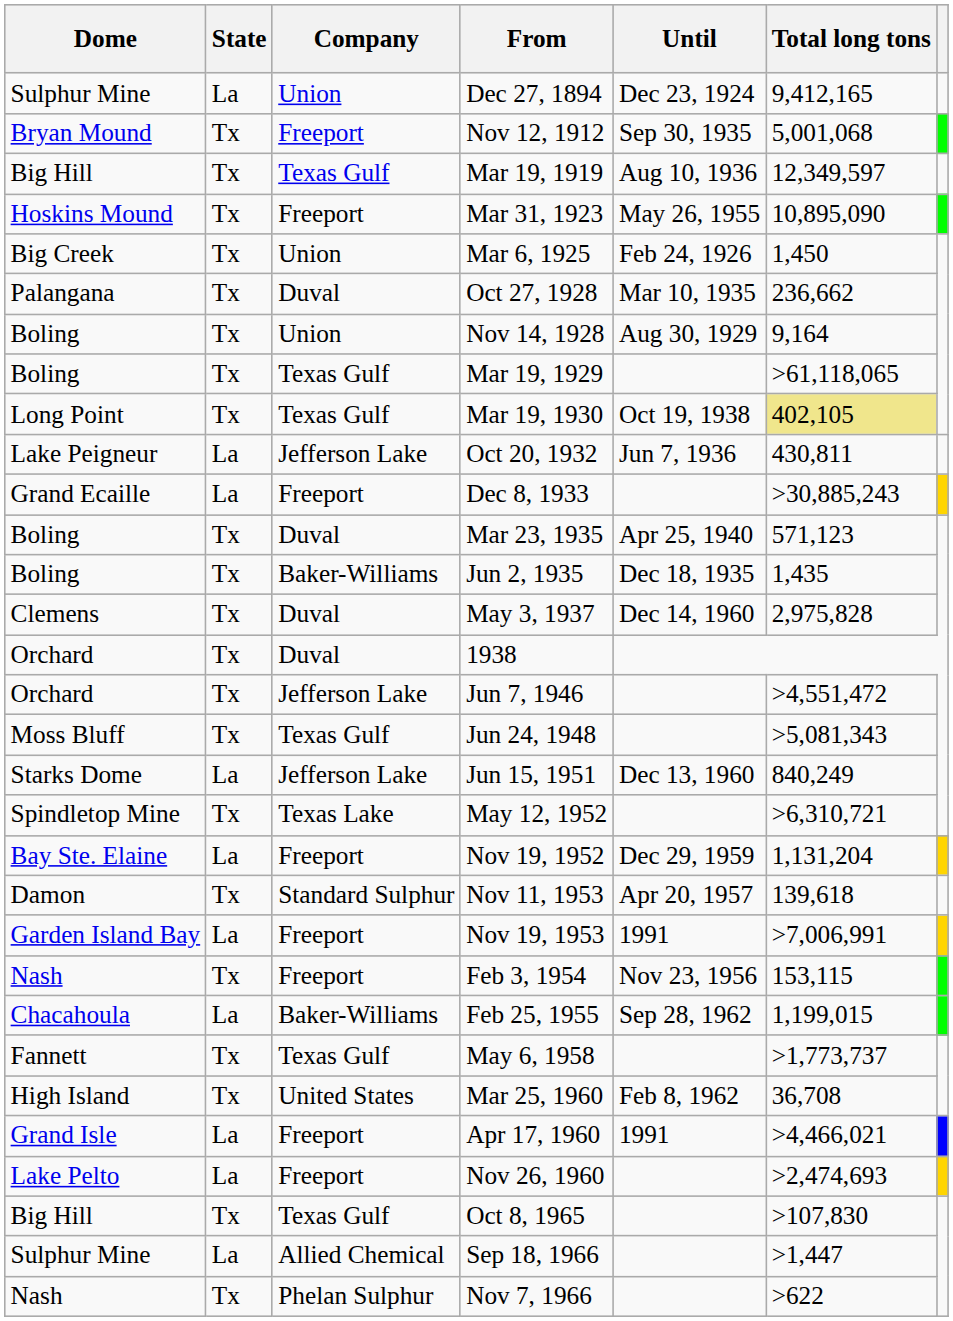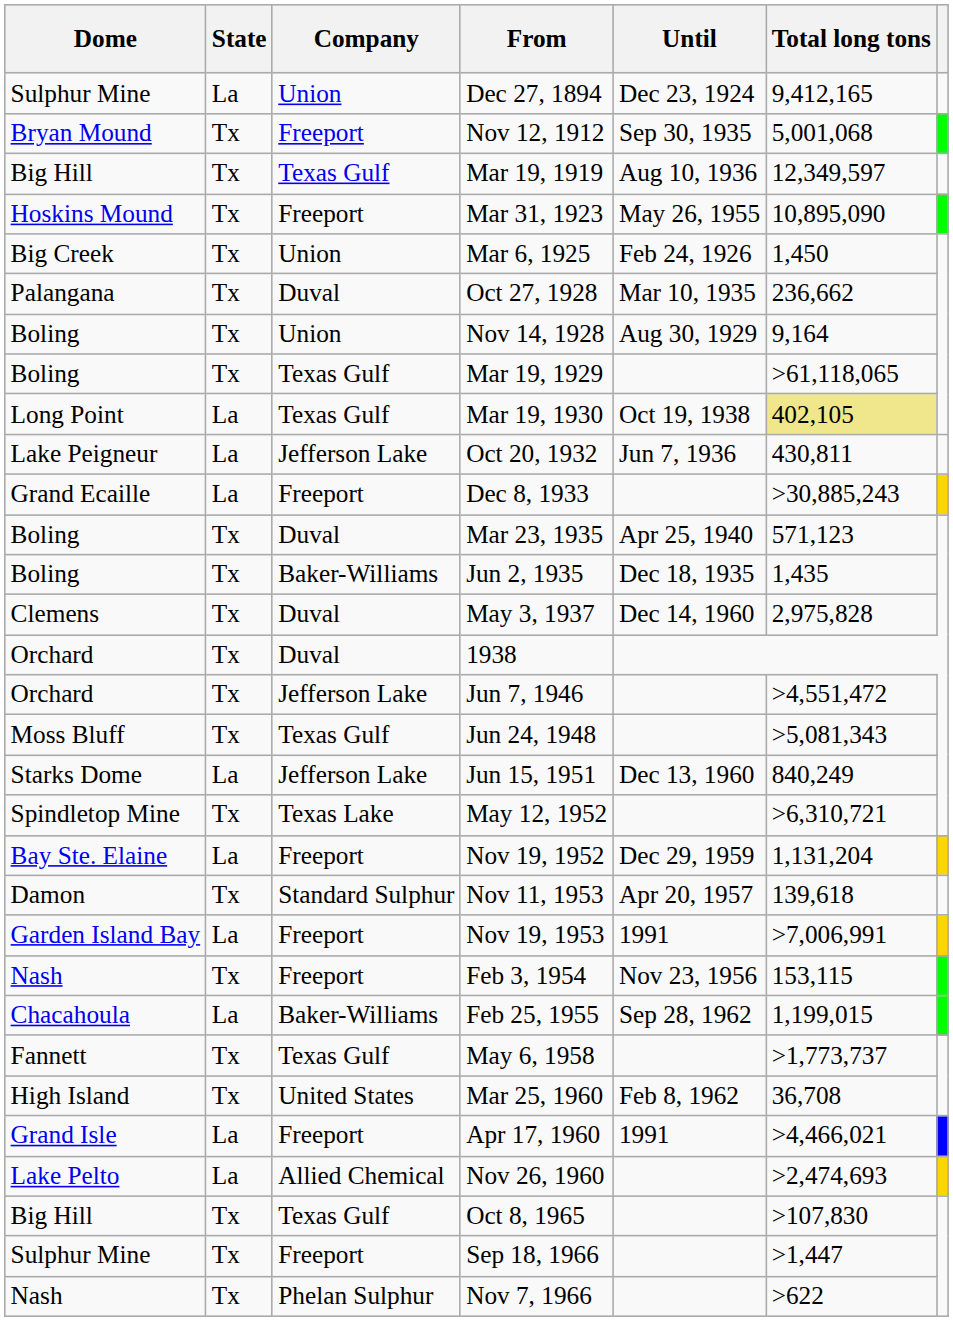(226, 413) Tx -> (225, 413) La
(321, 1175) Freeport -> (361, 1175) Allied Chemical
(225, 1255) La -> (226, 1255) Tx
(361, 1255) Allied Chemical -> (321, 1255) Freeport
